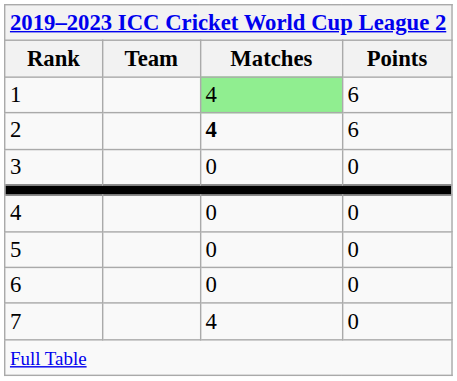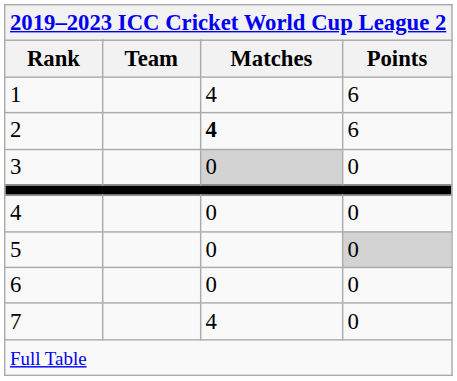(211, 94) lightgreen background -> (211, 94) no background
(211, 166) no background -> (211, 166) lightgrey background
(353, 249) no background -> (353, 249) lightgrey background
